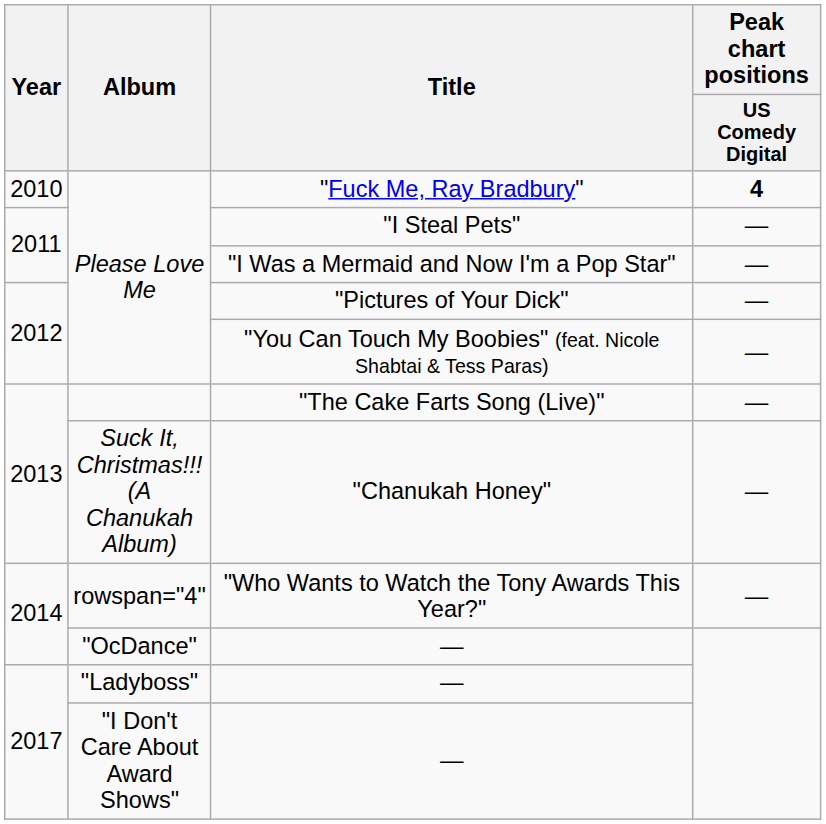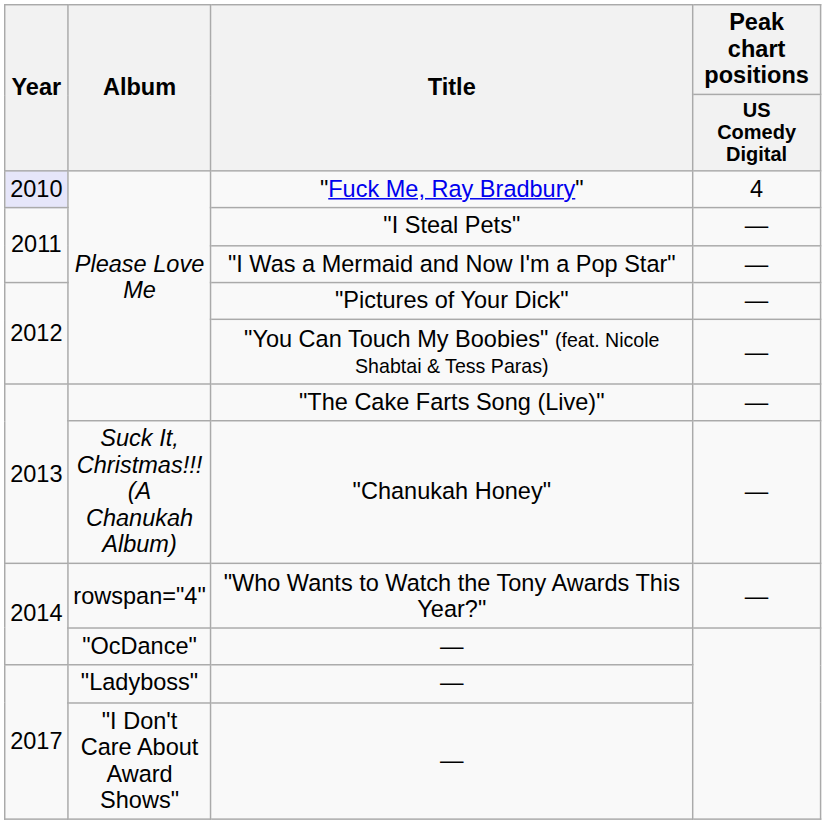(36, 188) no background -> (36, 188) lavender background
(757, 188) bold -> (757, 188) normal
